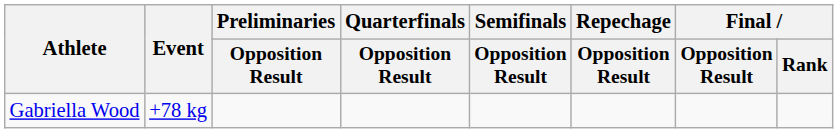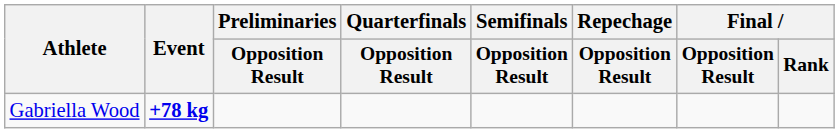(178, 110) normal -> (179, 110) bold
